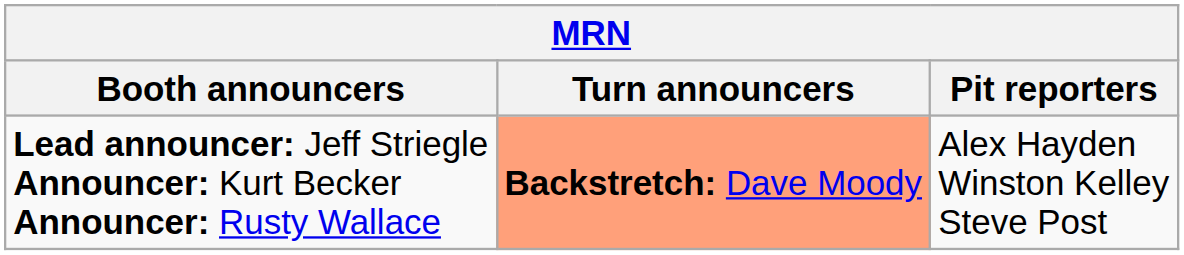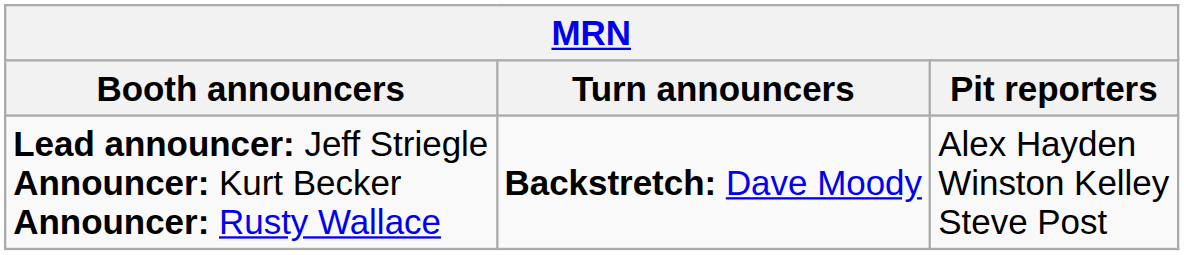(713, 183) lightsalmon background -> (713, 183) no background
